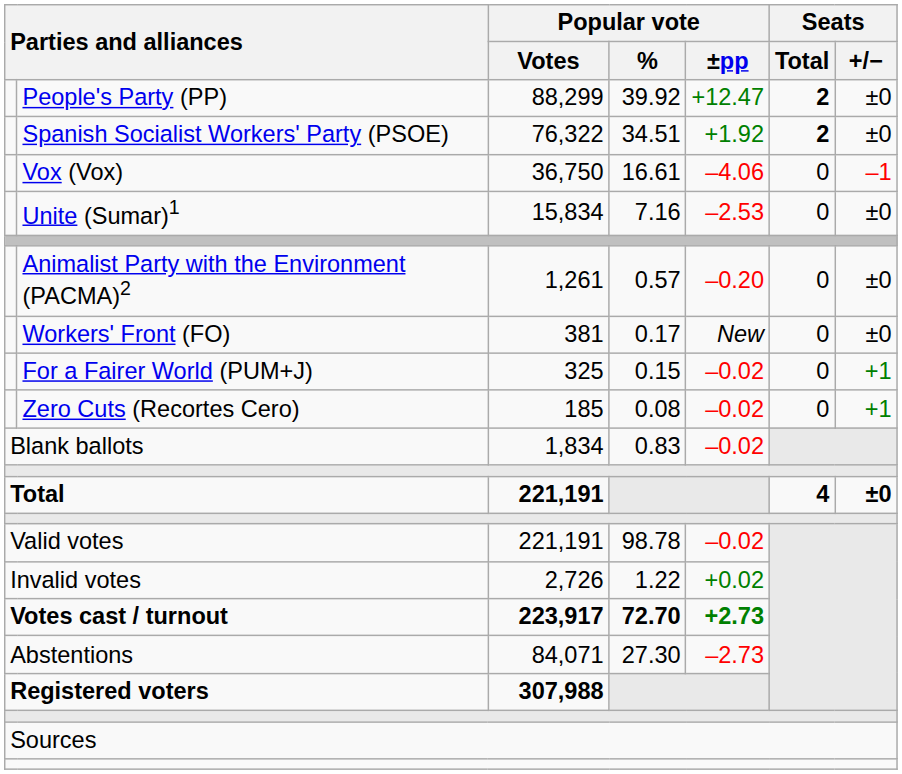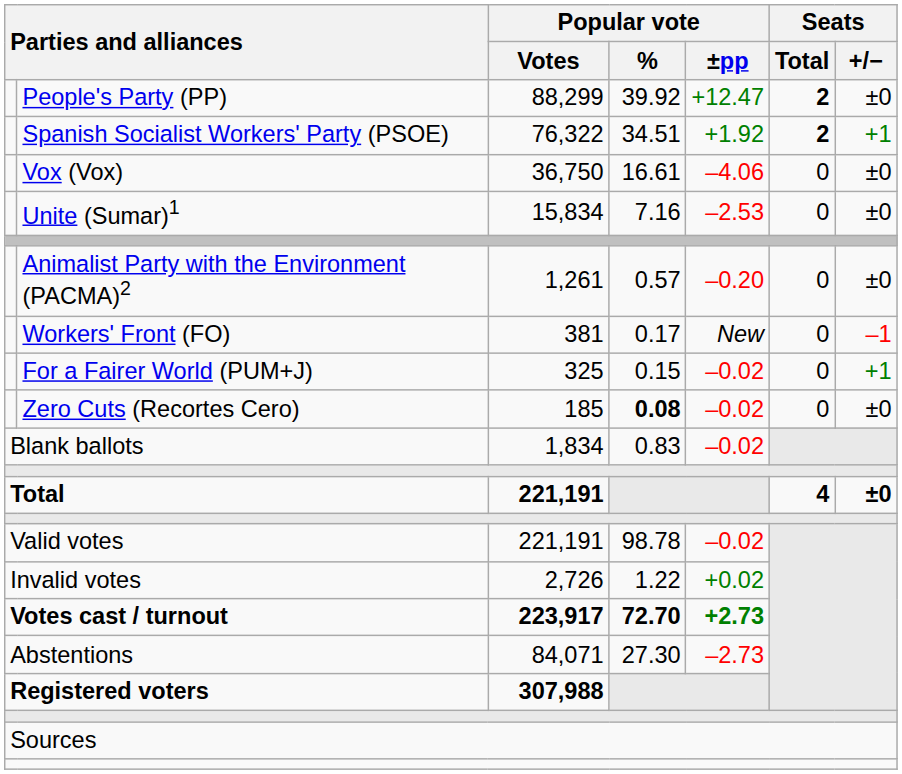(879, 135) ±0 -> (878, 135) +1
(879, 172) –1 -> (879, 172) ±0
(879, 334) ±0 -> (879, 334) –1
(658, 408) normal -> (658, 408) bold
(878, 408) +1 -> (879, 408) ±0
